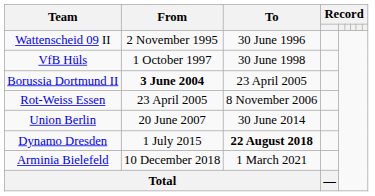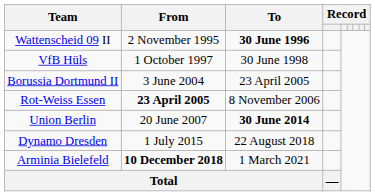(272, 40) normal -> (274, 40) bold
(172, 80) bold -> (173, 80) normal
(172, 100) normal -> (173, 100) bold
(272, 120) normal -> (274, 120) bold
(272, 140) bold -> (274, 140) normal
(172, 160) normal -> (173, 160) bold
